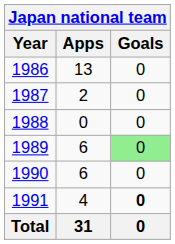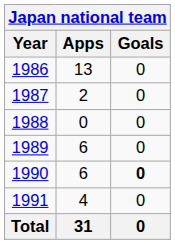(141, 148) lightgreen background -> (141, 148) no background
(141, 174) normal -> (141, 174) bold
(141, 200) bold -> (141, 200) normal
